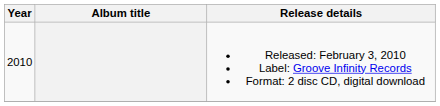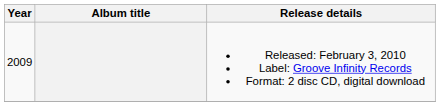(20, 62) 2010 -> (20, 62) 2009
